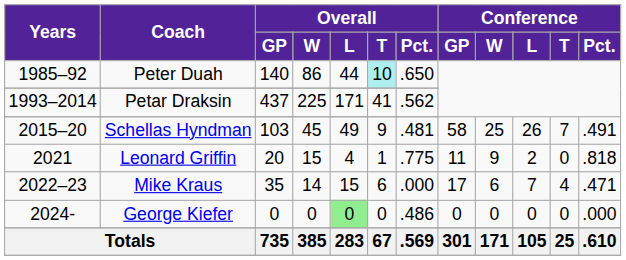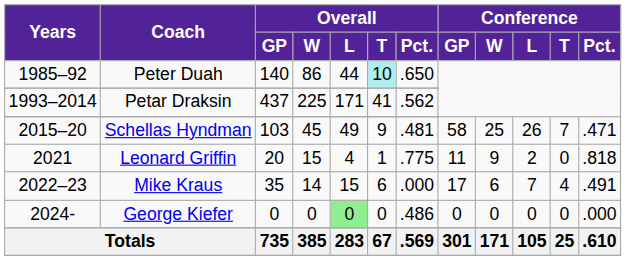(599, 130) .491 -> (599, 130) .471
(599, 185) .471 -> (599, 185) .491
